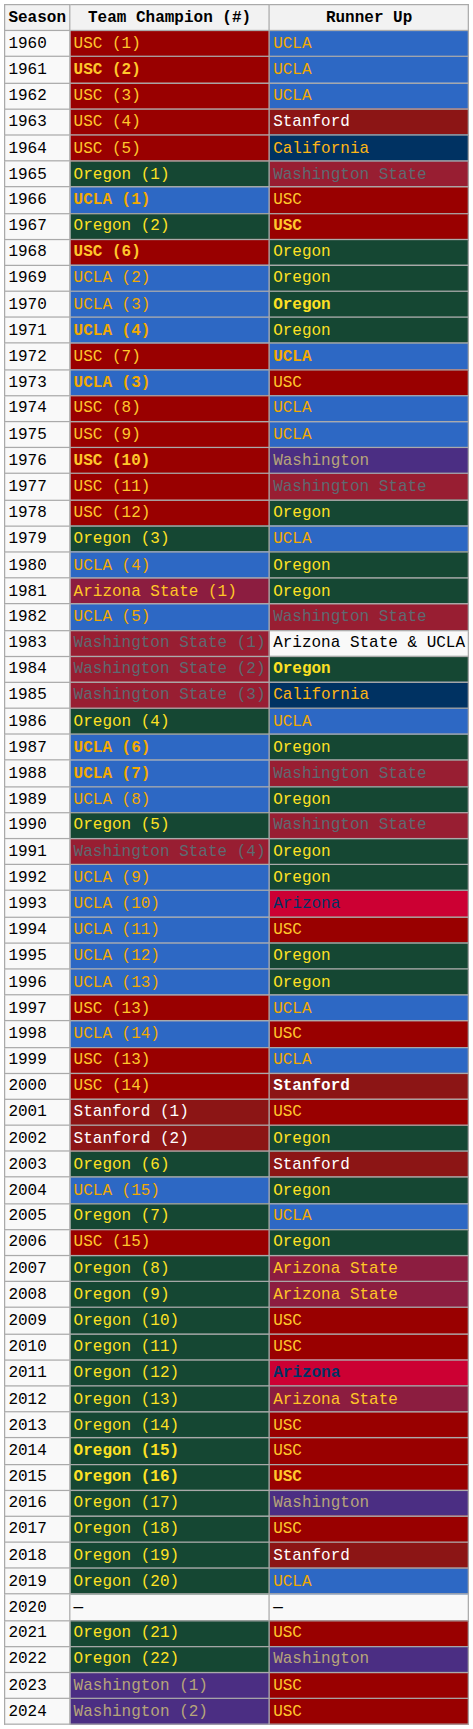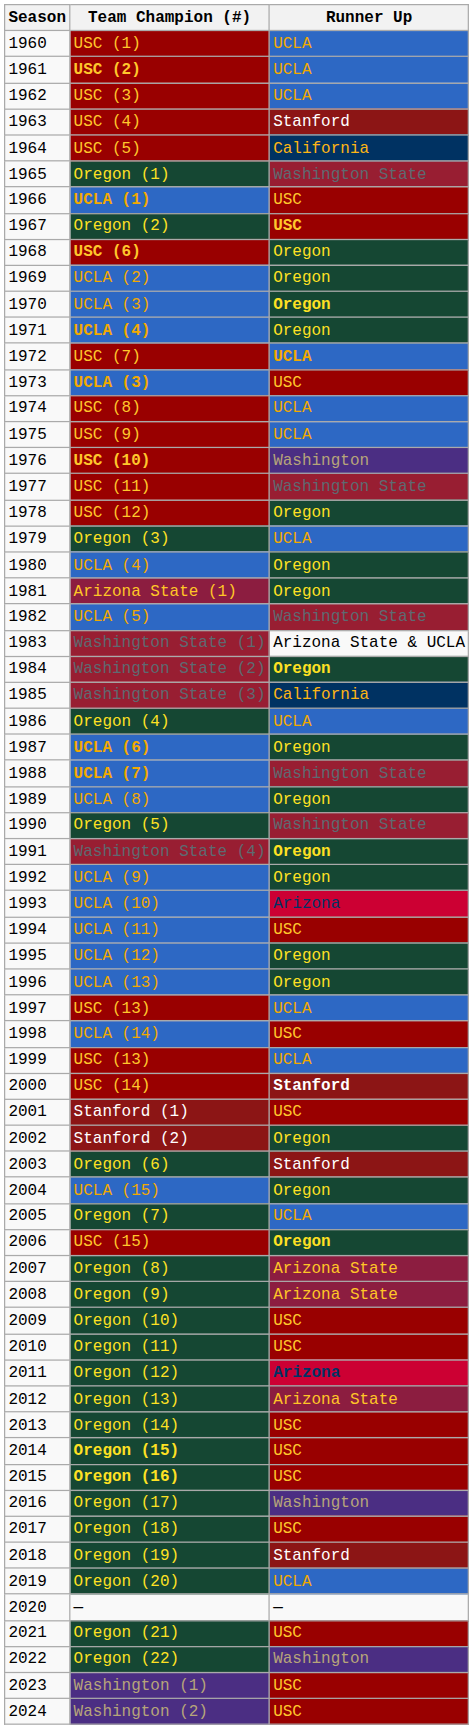(302, 852) normal -> (302, 852) bold
(302, 1242) normal -> (302, 1242) bold
(288, 1477) bold -> (288, 1477) normal
